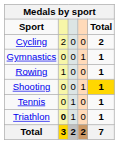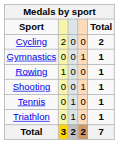(101, 86) gold background -> (101, 86) no background
(63, 116) bold -> (63, 116) normal
